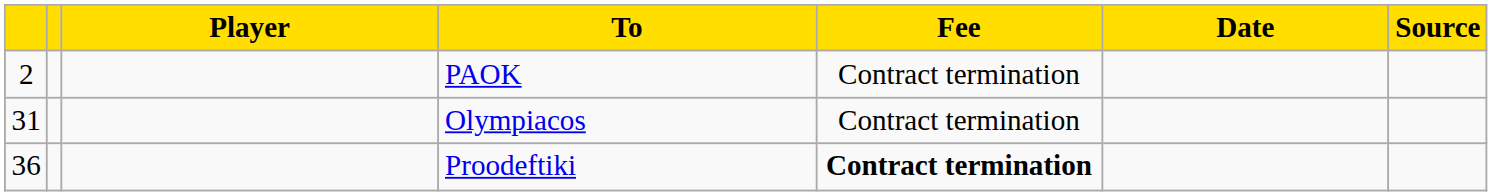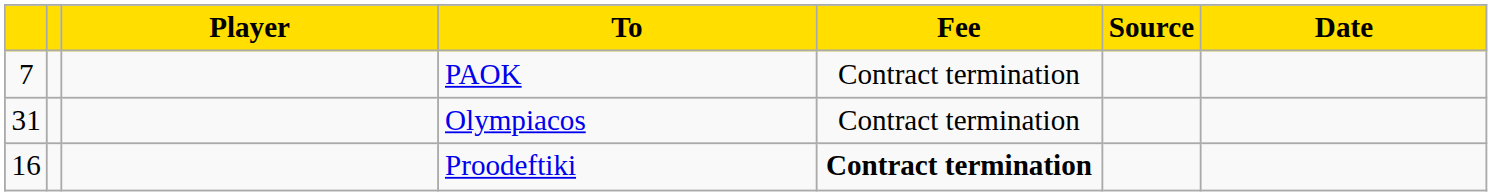columns swapped: (1245, 27) <-> (1438, 27)
(26, 73) 2 -> (26, 73) 7
(26, 166) 36 -> (26, 166) 16
